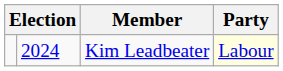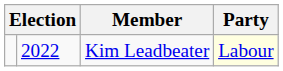(40, 50) 2024 -> (40, 50) 2022
